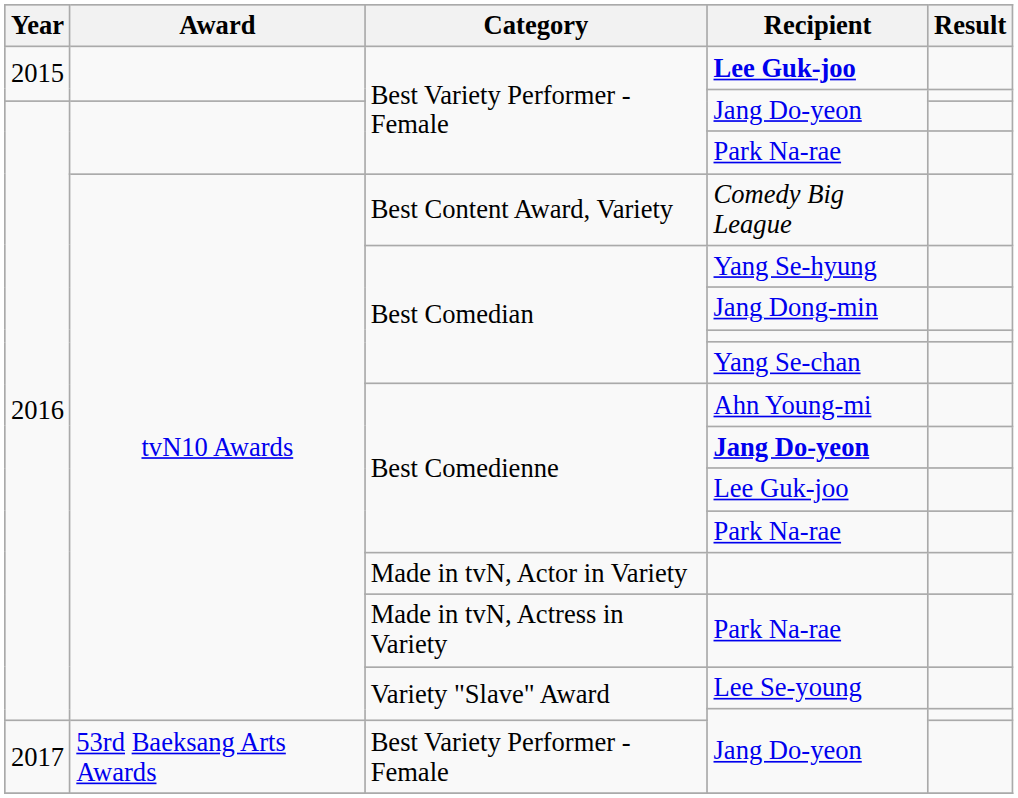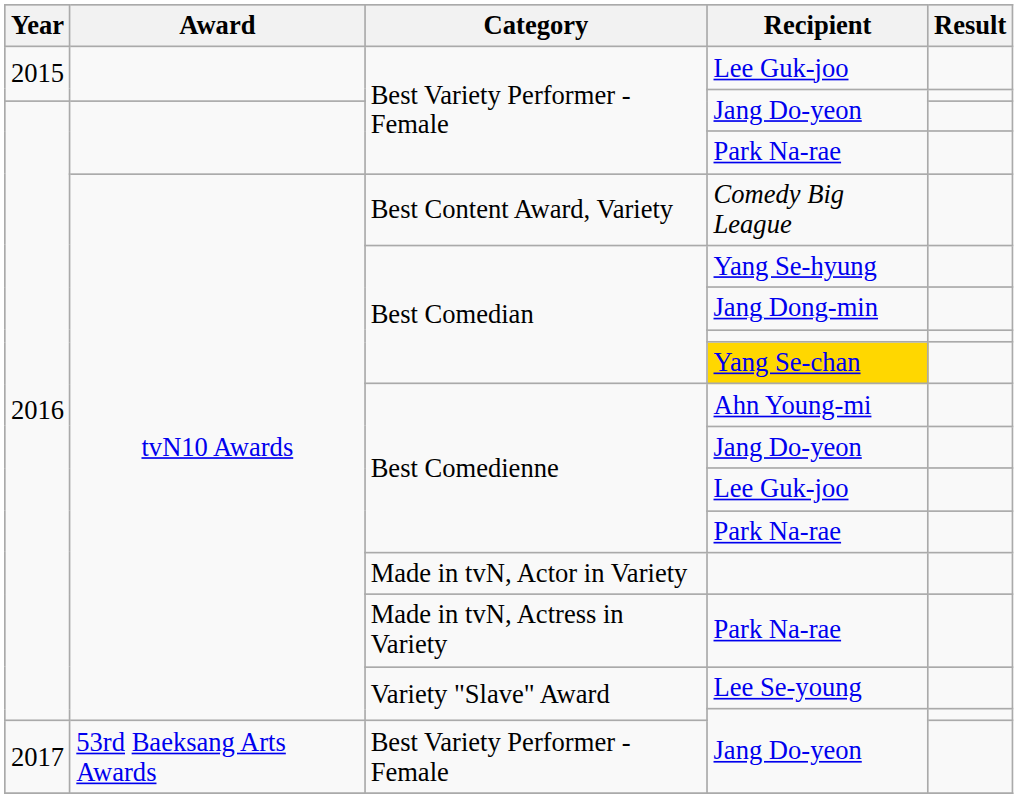(785, 67) bold -> (781, 67) normal
(787, 362) no background -> (787, 362) gold background
(791, 446) bold -> (788, 446) normal
